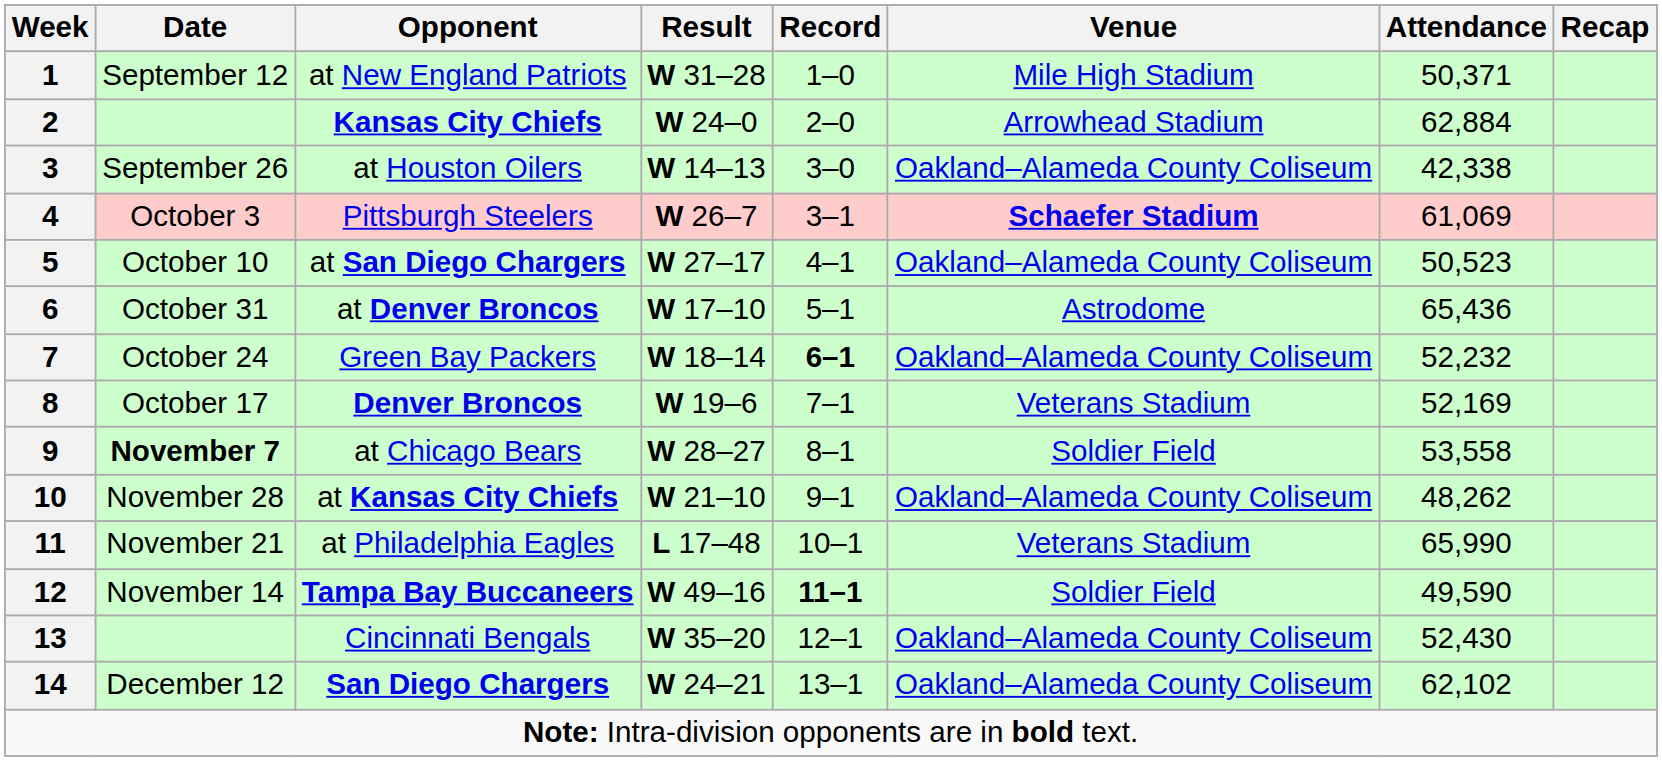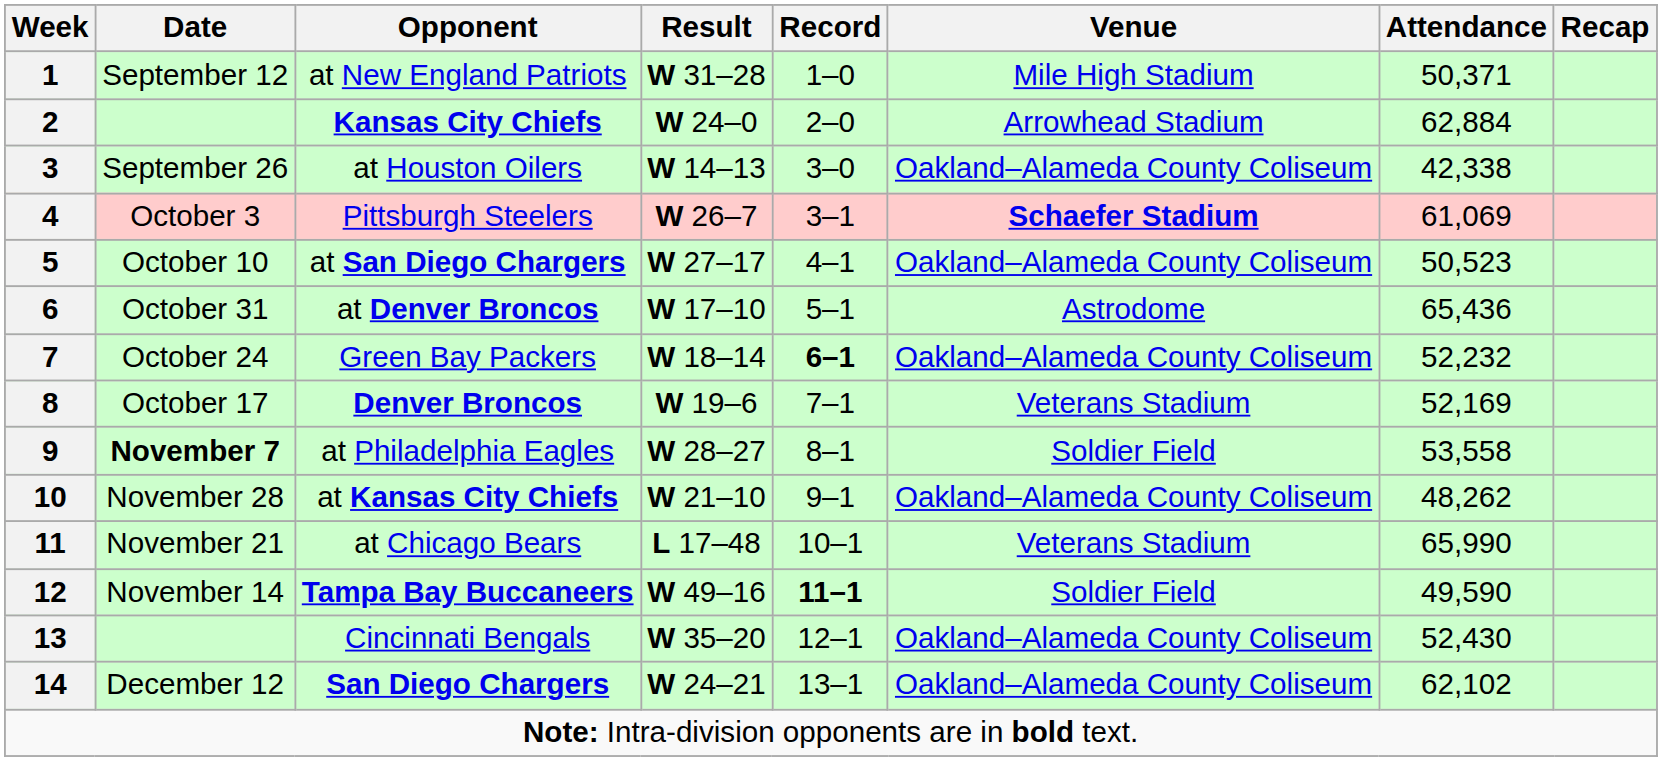(468, 450) at Chicago Bears -> (468, 450) at Philadelphia Eagles
(468, 544) at Philadelphia Eagles -> (468, 544) at Chicago Bears
